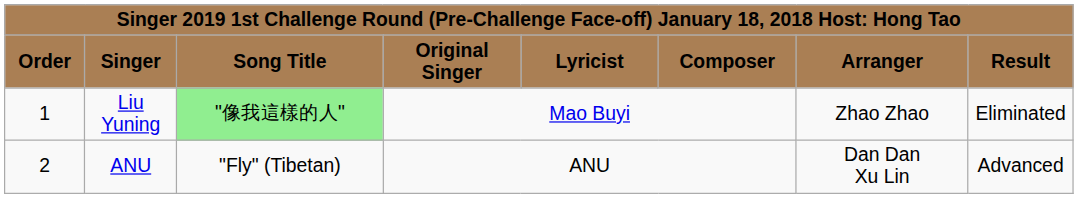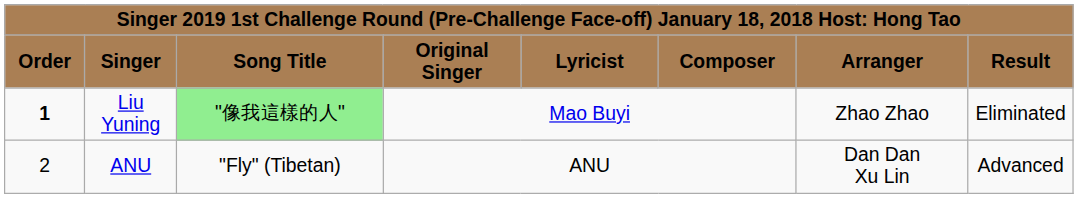(45, 113) normal -> (45, 113) bold
